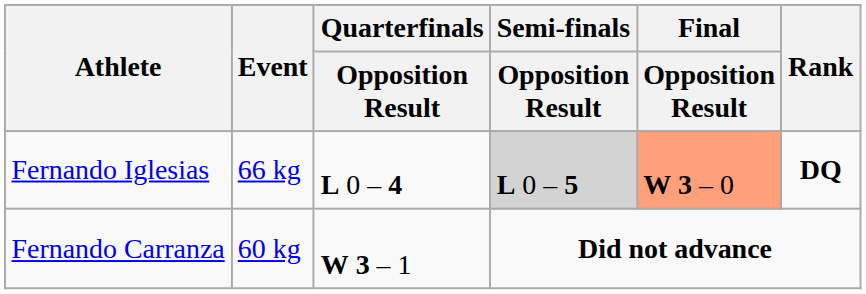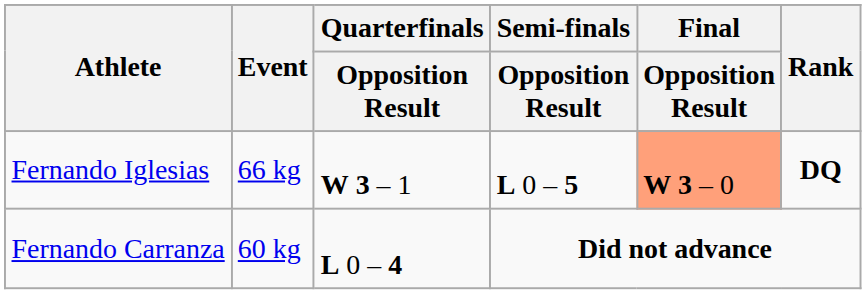(361, 186) L 0 – 4 -> (366, 186) W 3 – 1
(537, 186) lightgrey background -> (537, 186) no background
(366, 265) W 3 – 1 -> (361, 265) L 0 – 4
